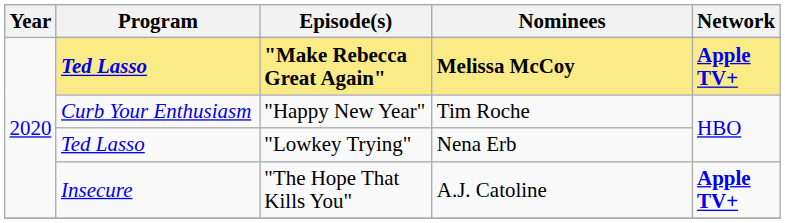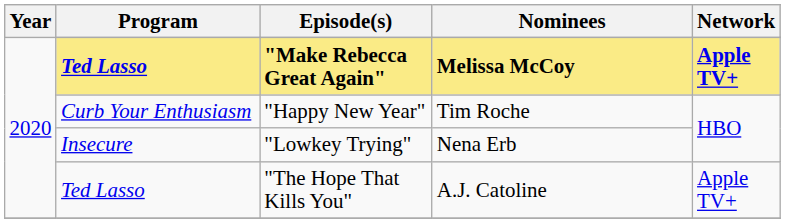(103, 144) Ted Lasso -> (97, 144) Insecure
(97, 189) Insecure -> (103, 189) Ted Lasso
(724, 189) bold -> (723, 189) normal
